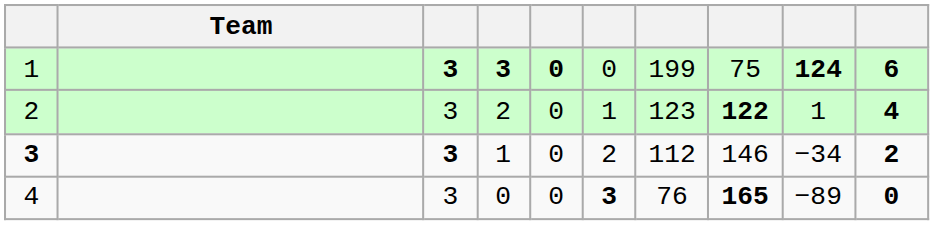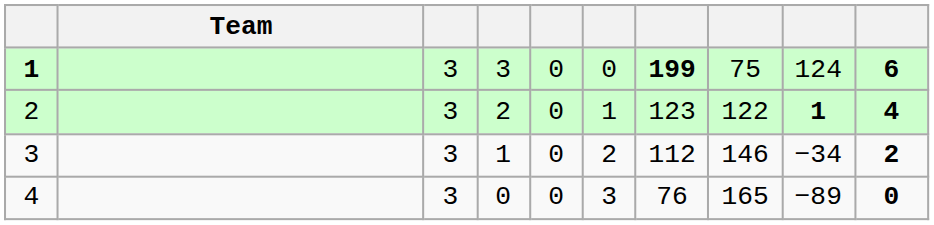(31, 69) normal -> (31, 69) bold
(450, 69) bold -> (450, 69) normal
(503, 69) bold -> (503, 69) normal
(556, 69) bold -> (556, 69) normal
(672, 69) normal -> (672, 69) bold
(818, 69) bold -> (818, 69) normal
(745, 112) bold -> (745, 112) normal
(818, 112) normal -> (818, 112) bold
(31, 155) bold -> (31, 155) normal
(450, 155) bold -> (450, 155) normal
(609, 198) bold -> (609, 198) normal
(745, 198) bold -> (745, 198) normal
